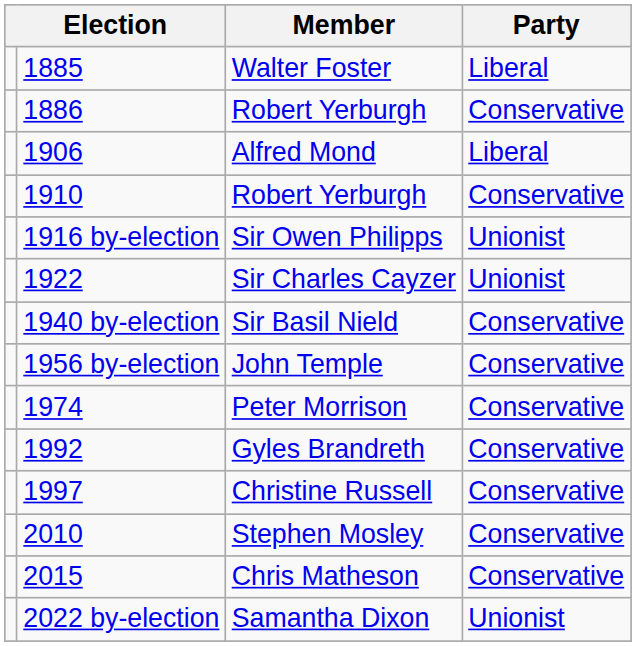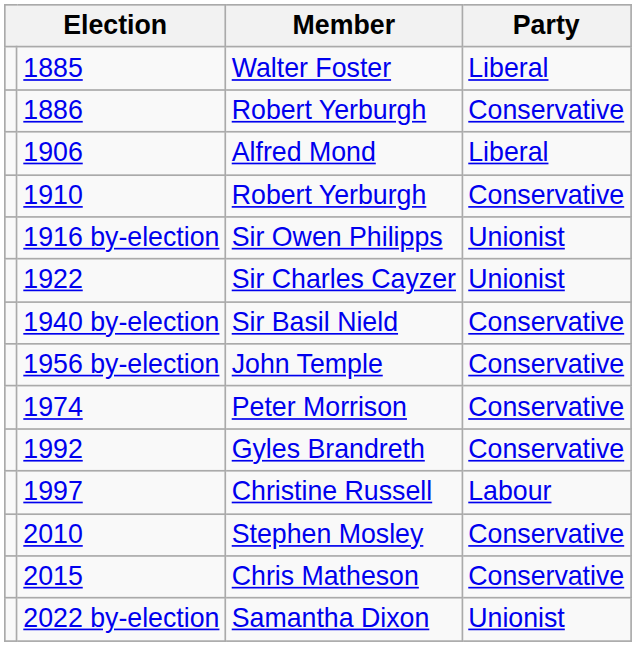(546, 491) Conservative -> (510, 491) Labour
